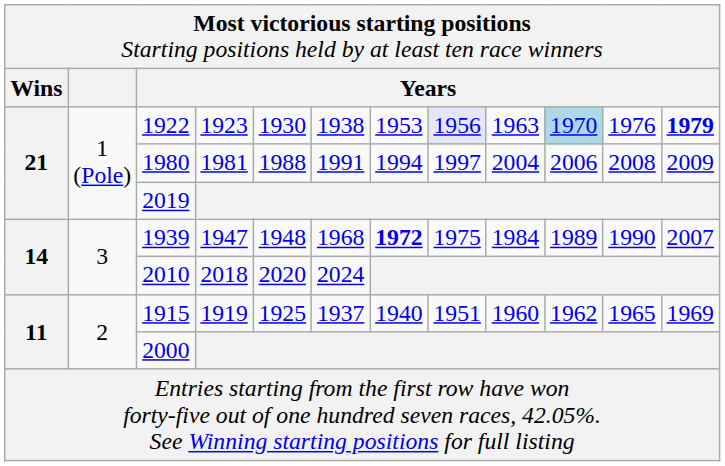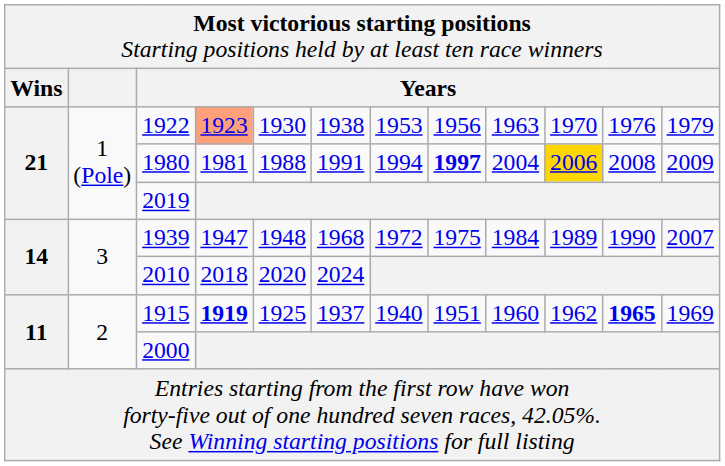(224, 125) no background -> (224, 125) lightsalmon background
(457, 125) lavender background -> (457, 125) no background
(574, 125) lightblue background -> (574, 125) no background
(690, 125) bold -> (690, 125) normal
(457, 162) normal -> (457, 162) bold
(574, 162) no background -> (574, 162) gold background
(399, 237) bold -> (399, 237) normal
(224, 312) normal -> (224, 312) bold
(632, 312) normal -> (632, 312) bold
